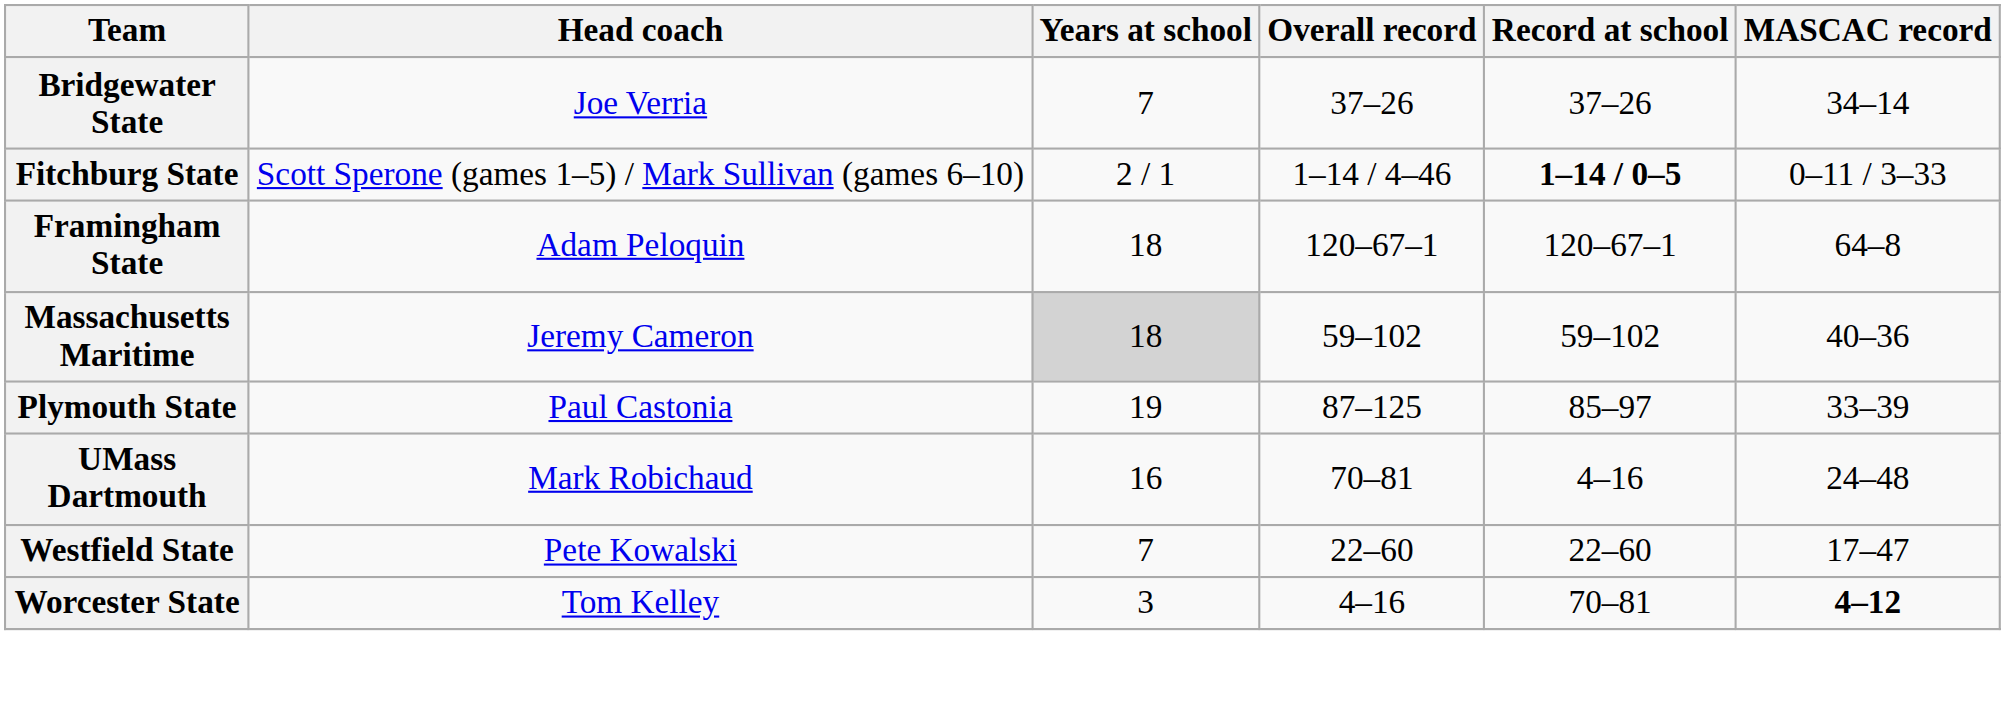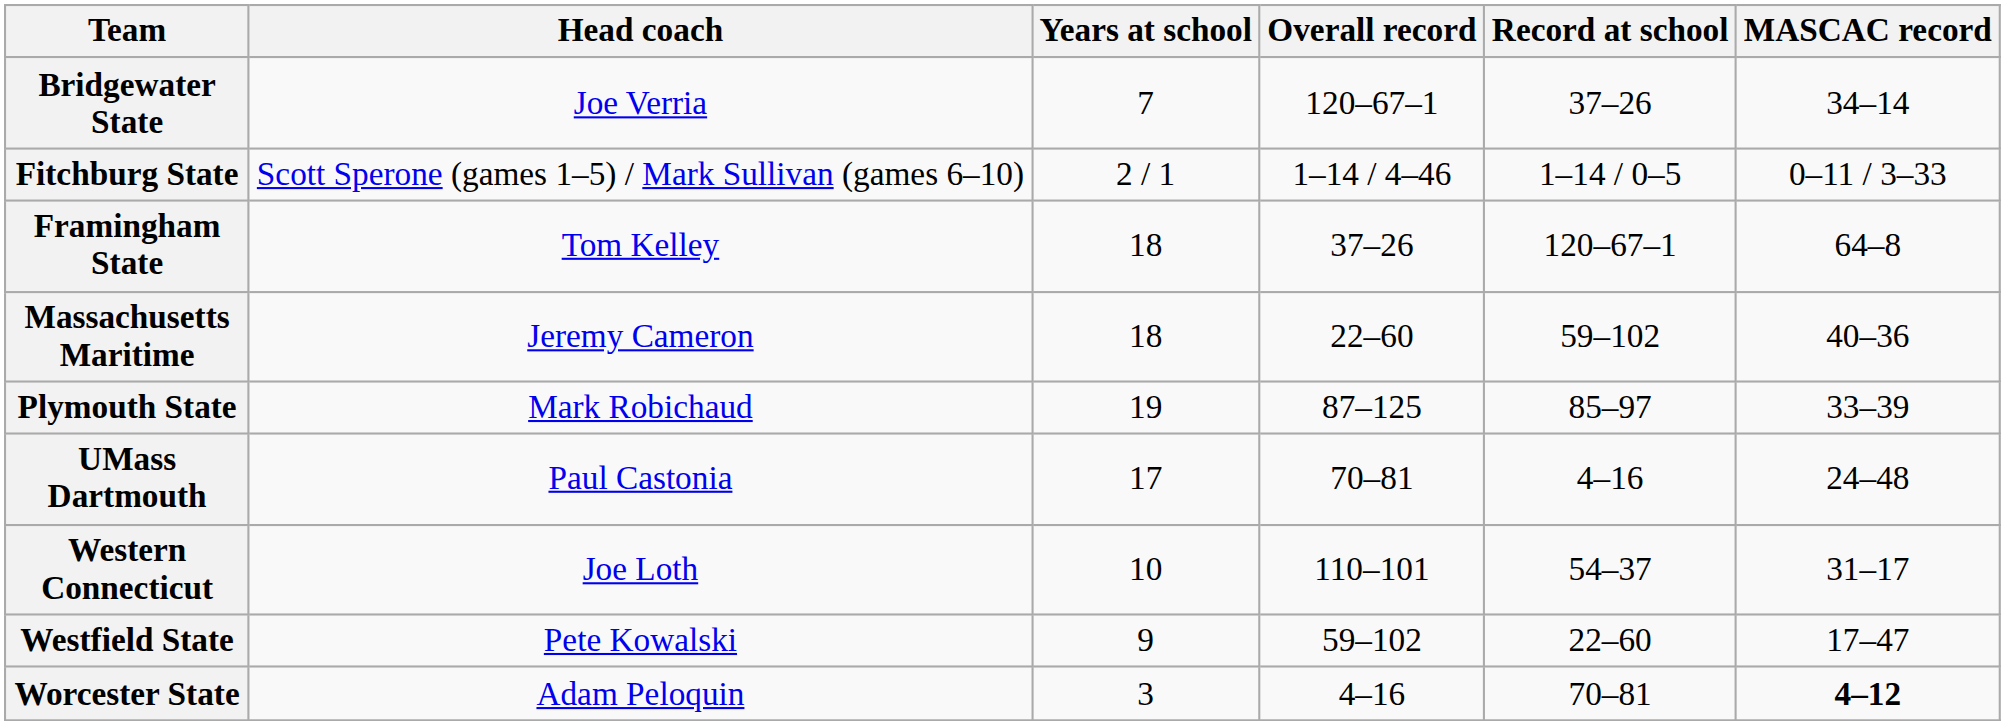(1372, 102) 37–26 -> (1372, 102) 120–67–1
(1610, 173) bold -> (1610, 173) normal
(640, 245) Adam Peloquin -> (640, 245) Tom Kelley
(1372, 245) 120–67–1 -> (1372, 245) 37–26
(1146, 335) lightgrey background -> (1146, 335) no background
(1372, 335) 59–102 -> (1372, 335) 22–60
(640, 407) Paul Castonia -> (640, 407) Mark Robichaud
(640, 478) Mark Robichaud -> (640, 478) Paul Castonia
(1146, 478) 16 -> (1146, 478) 17
+ row: (127, 568)
(1146, 550) 7 -> (1146, 640) 9
(1372, 550) 22–60 -> (1372, 640) 59–102
(640, 602) Tom Kelley -> (640, 693) Adam Peloquin
